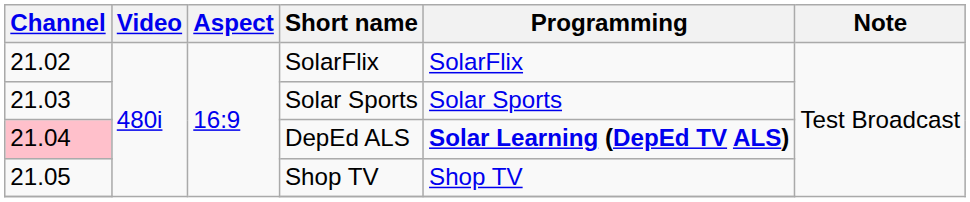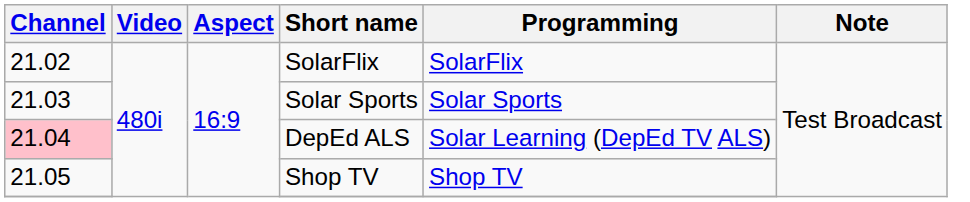(609, 138) bold -> (600, 138) normal
